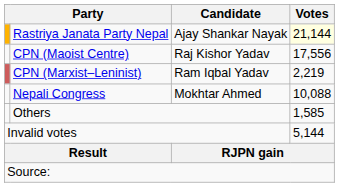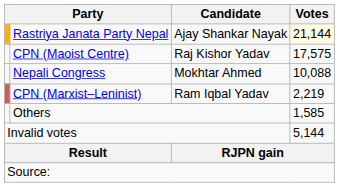(312, 53) 17,556 -> (312, 53) 17,575
rows swapped: (59, 93) <-> (77, 73)
